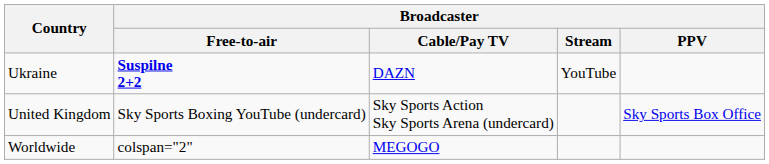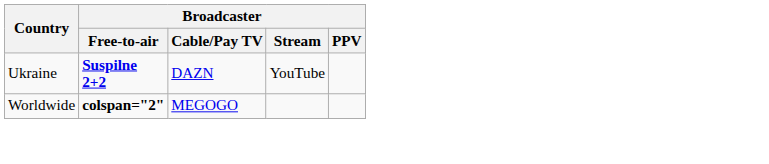- row: (59, 114)
(155, 147) normal -> (123, 105) bold
